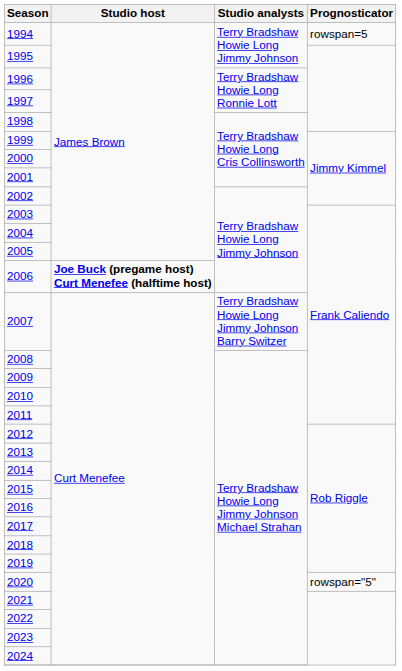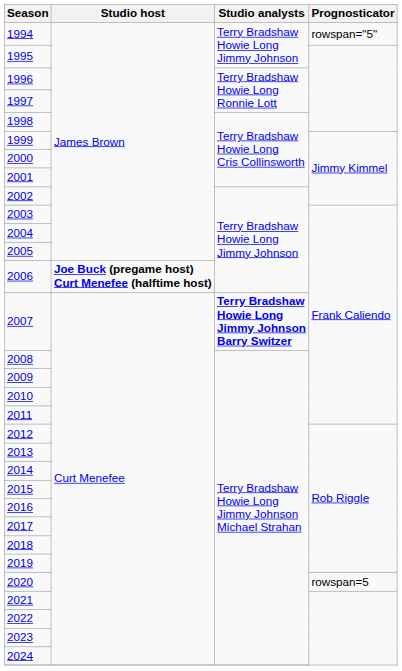(339, 34) rowspan=5 -> (344, 34) rowspan="5"
(258, 321) normal -> (262, 321) bold
(343, 581) rowspan="5" -> (340, 581) rowspan=5
